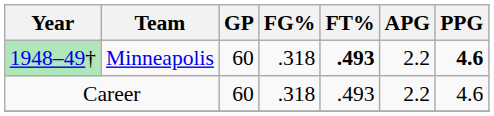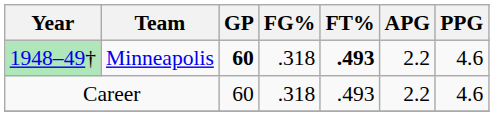(243, 58) normal -> (243, 58) bold
(470, 58) bold -> (470, 58) normal
